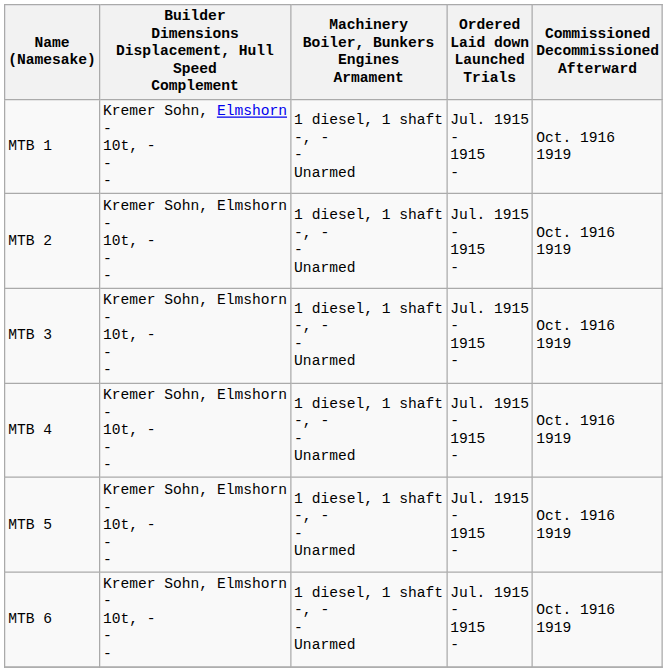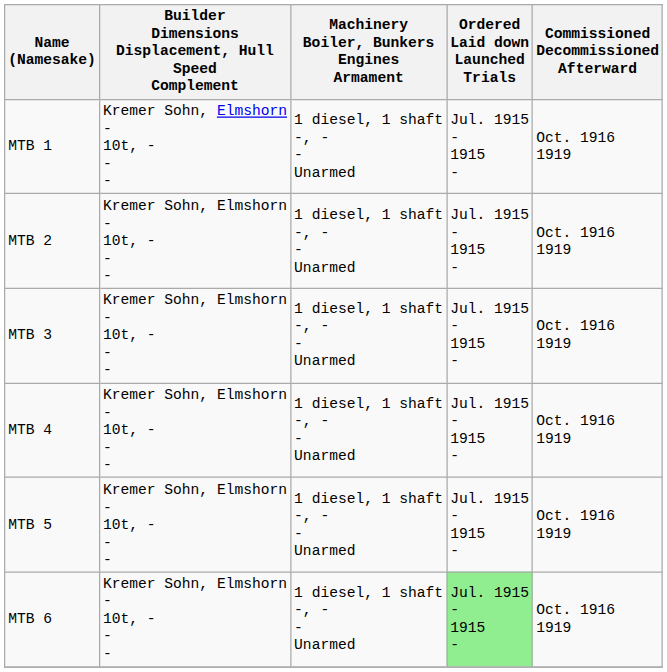(490, 619) no background -> (490, 619) lightgreen background
